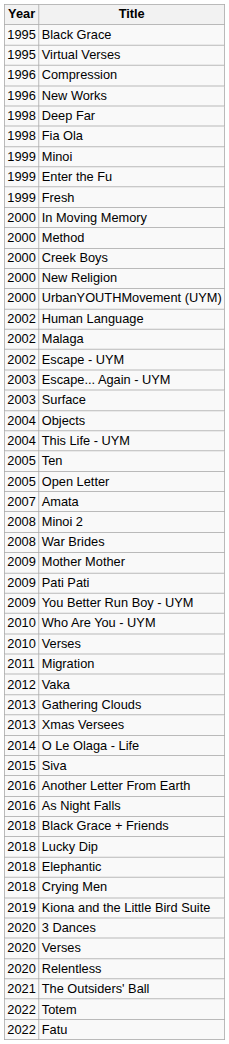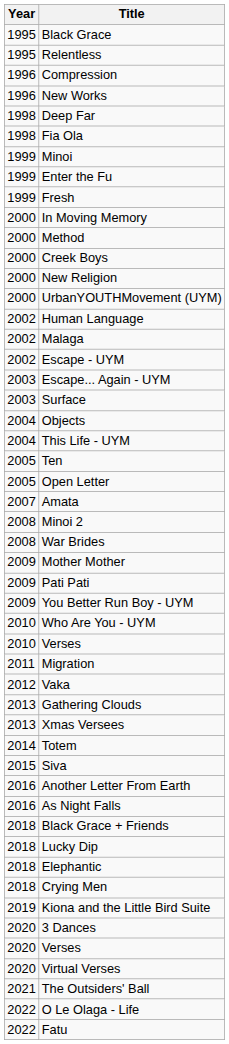(81, 55) Virtual Verses -> (72, 55) Relentless
(90, 745) O Le Olaga - Life -> (59, 745) Totem
(72, 968) Relentless -> (81, 968) Virtual Verses
(59, 1009) Totem -> (90, 1009) O Le Olaga - Life
